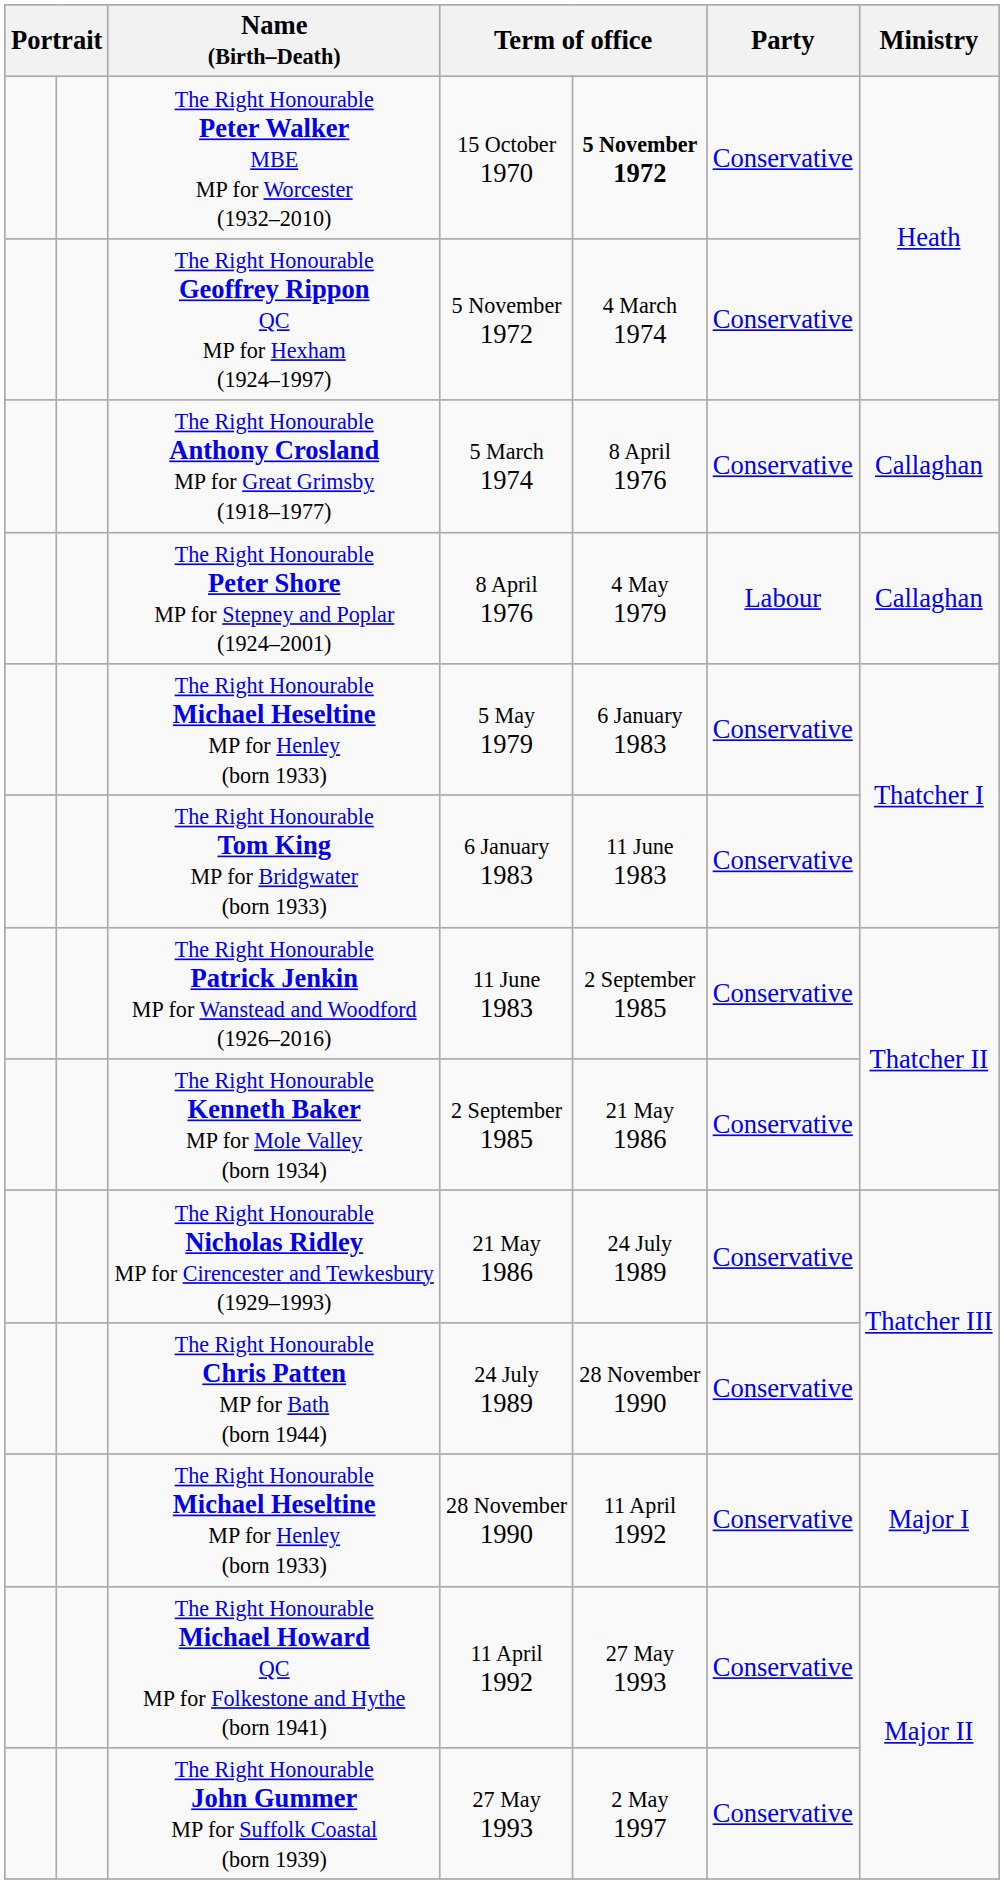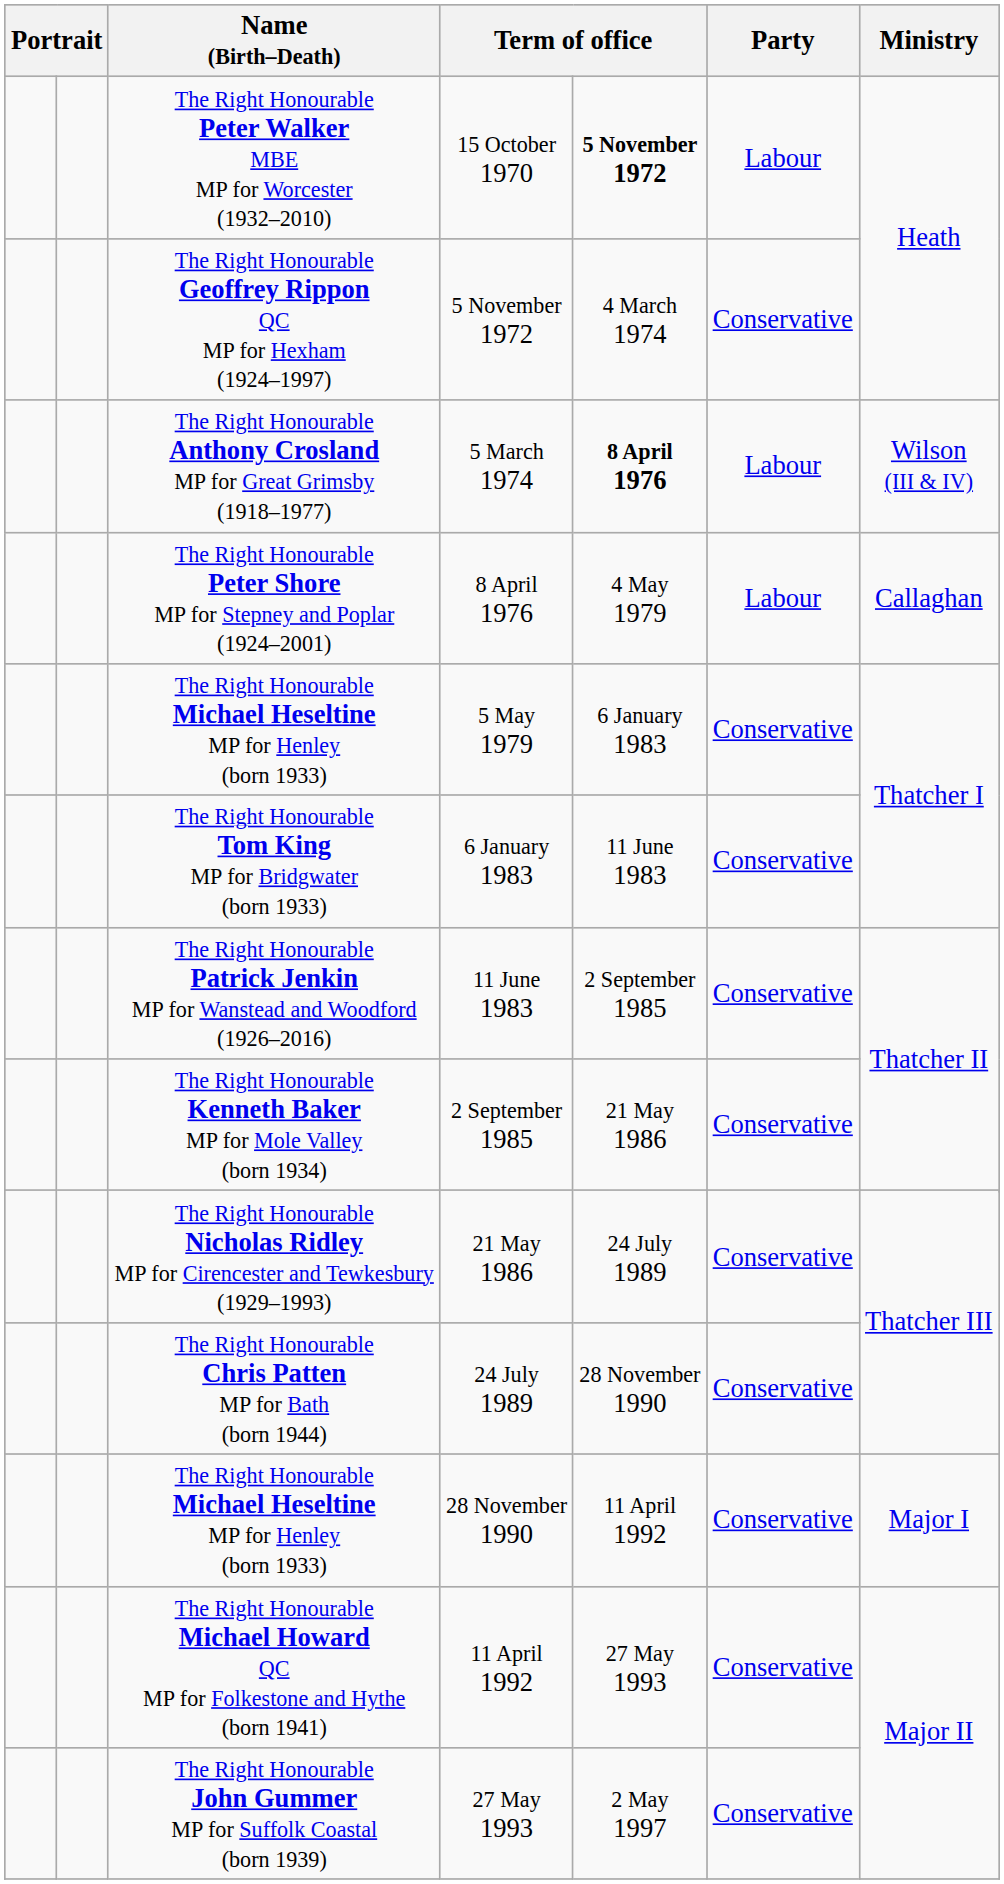(783, 157) Conservative -> (783, 157) Labour
(640, 467) normal -> (640, 465) bold
(783, 465) Conservative -> (783, 465) Labour
(929, 465) Callaghan -> (929, 465) Wilson (III & IV)
